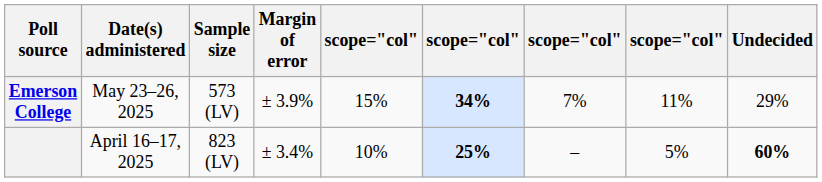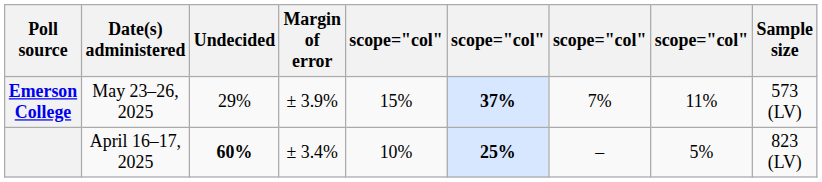columns swapped: (222, 40) <-> (772, 40)
(473, 101) 34% -> (498, 101) 37%
